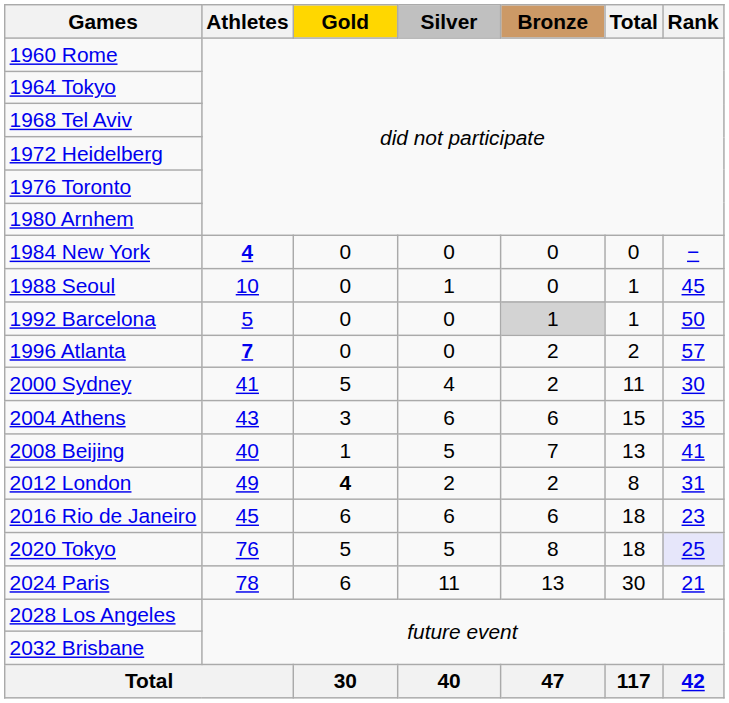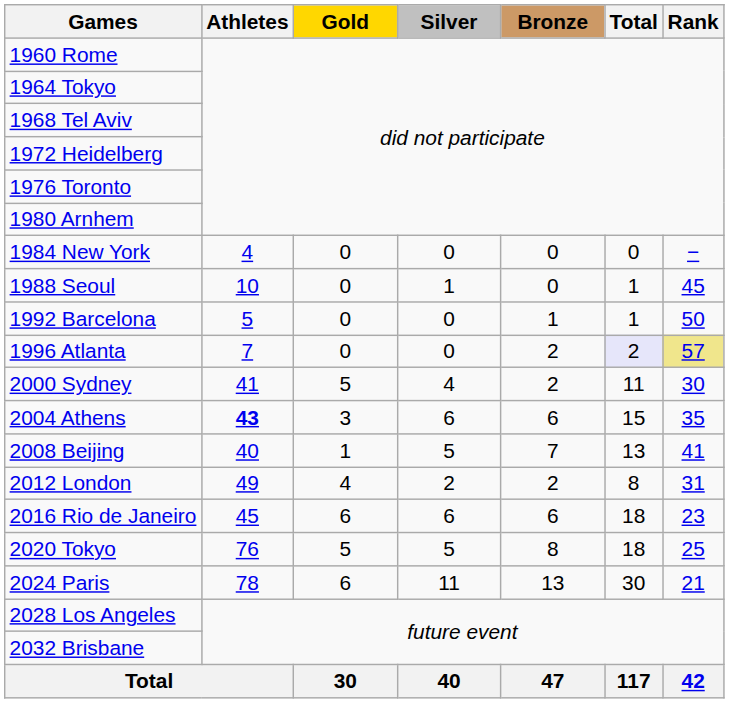(247, 253) bold -> (247, 253) normal
(553, 318) lightgrey background -> (553, 318) no background
(247, 351) bold -> (247, 351) normal
(634, 351) no background -> (634, 351) lavender background
(693, 351) no background -> (693, 351) khaki background
(247, 417) normal -> (247, 417) bold
(345, 483) bold -> (345, 483) normal
(693, 549) lavender background -> (693, 549) no background
